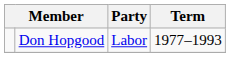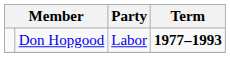(188, 40) normal -> (188, 40) bold
